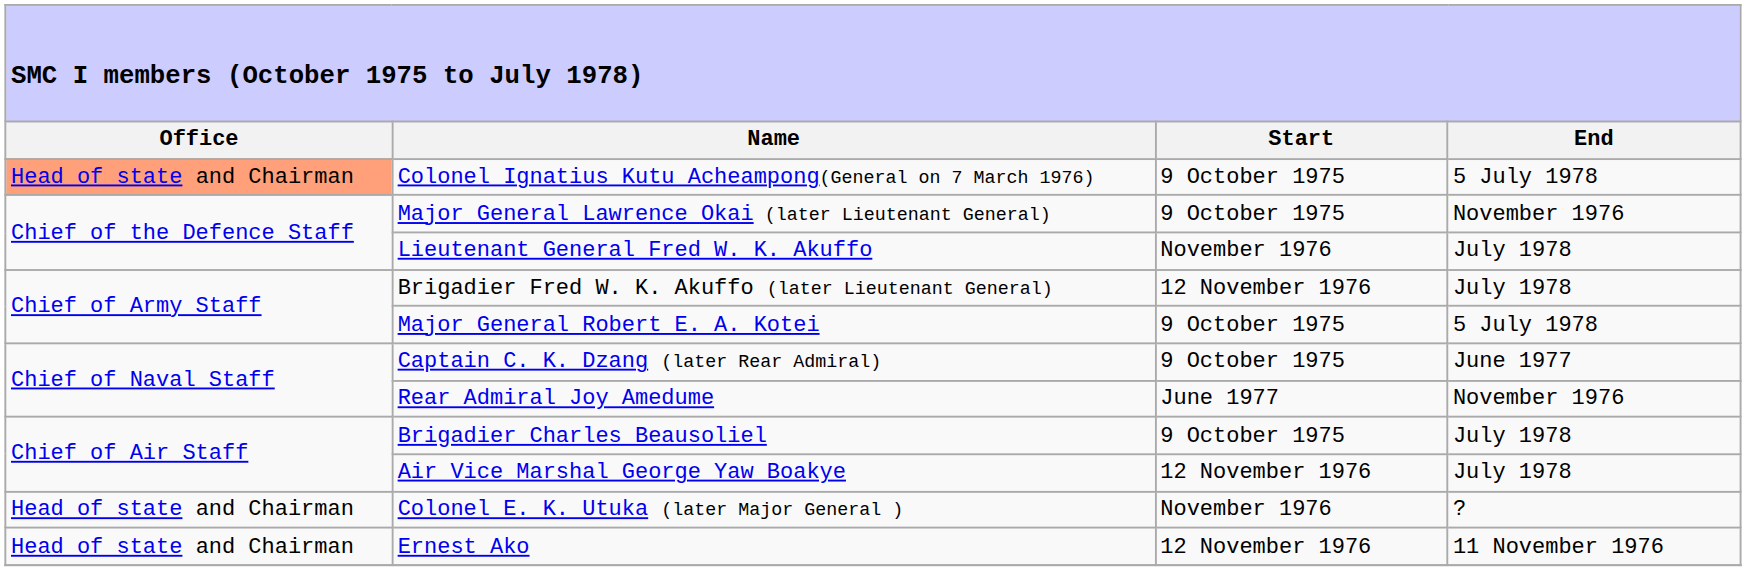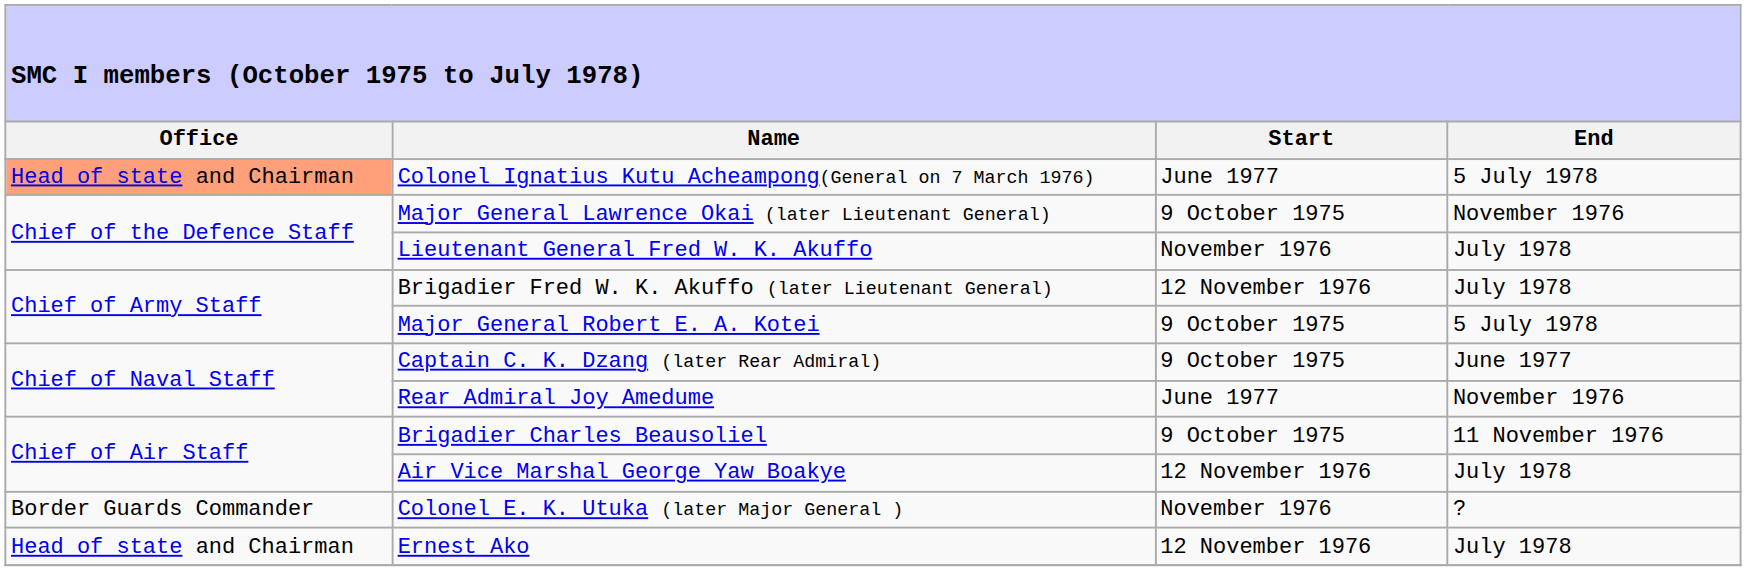(1253, 177) 9 October 1975 -> (1220, 177) June 1977
(1512, 435) July 1978 -> (1558, 435) 11 November 1976
(182, 509) Head of state and Chairman -> (163, 509) Border Guards Commander
(1558, 546) 11 November 1976 -> (1512, 546) July 1978
